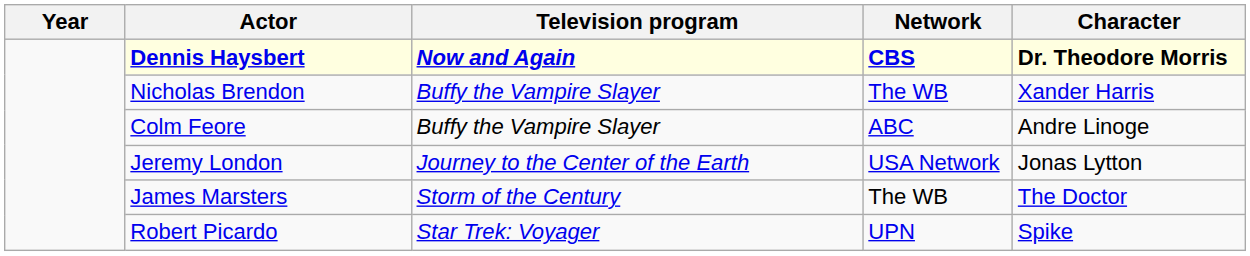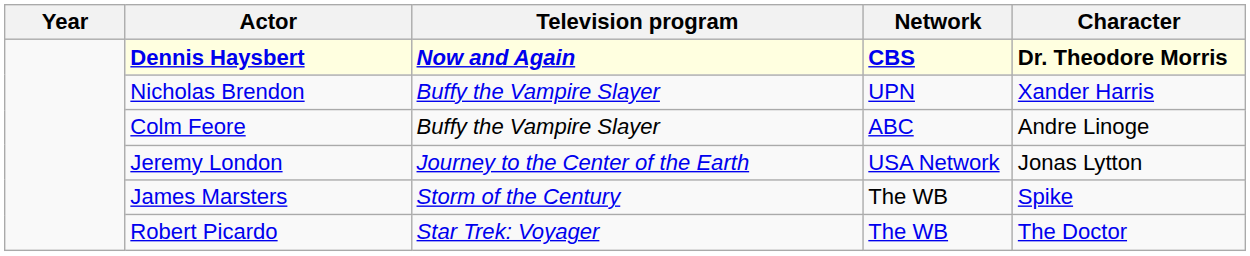(908, 92) The WB -> (892, 92) UPN
(1072, 197) The Doctor -> (1045, 197) Spike
(892, 232) UPN -> (908, 232) The WB
(1045, 232) Spike -> (1072, 232) The Doctor
